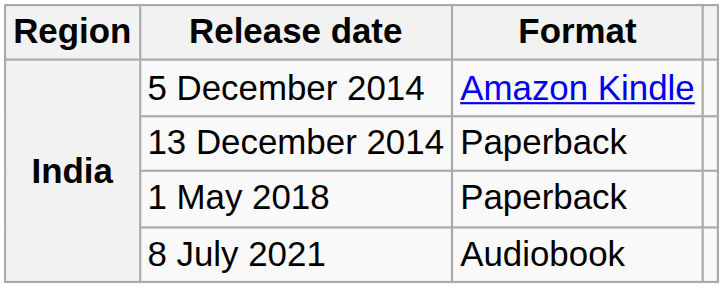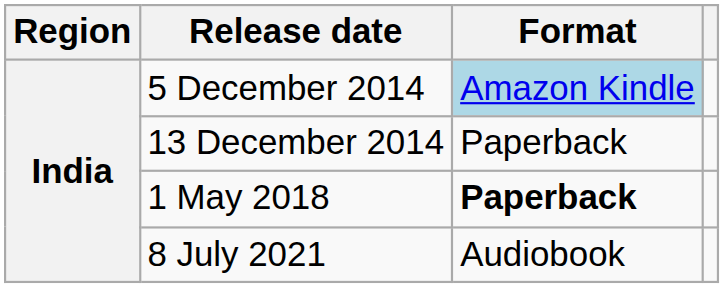(577, 87) no background -> (577, 87) lightblue background
(544, 198) normal -> (548, 198) bold
